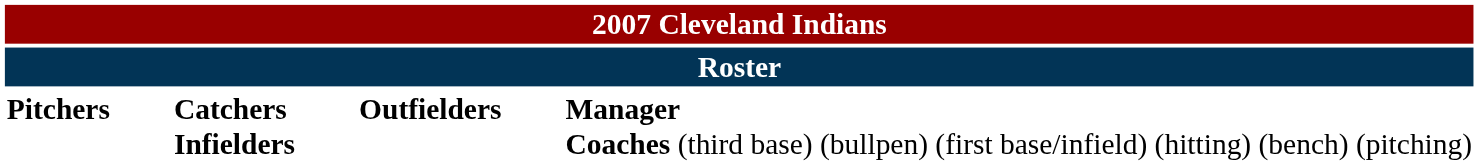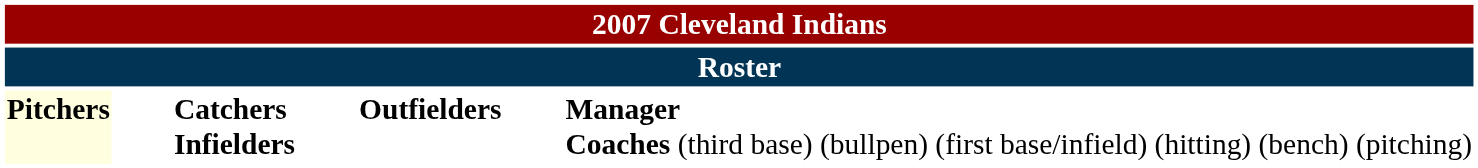(58, 109) no background -> (58, 109) lightyellow background
